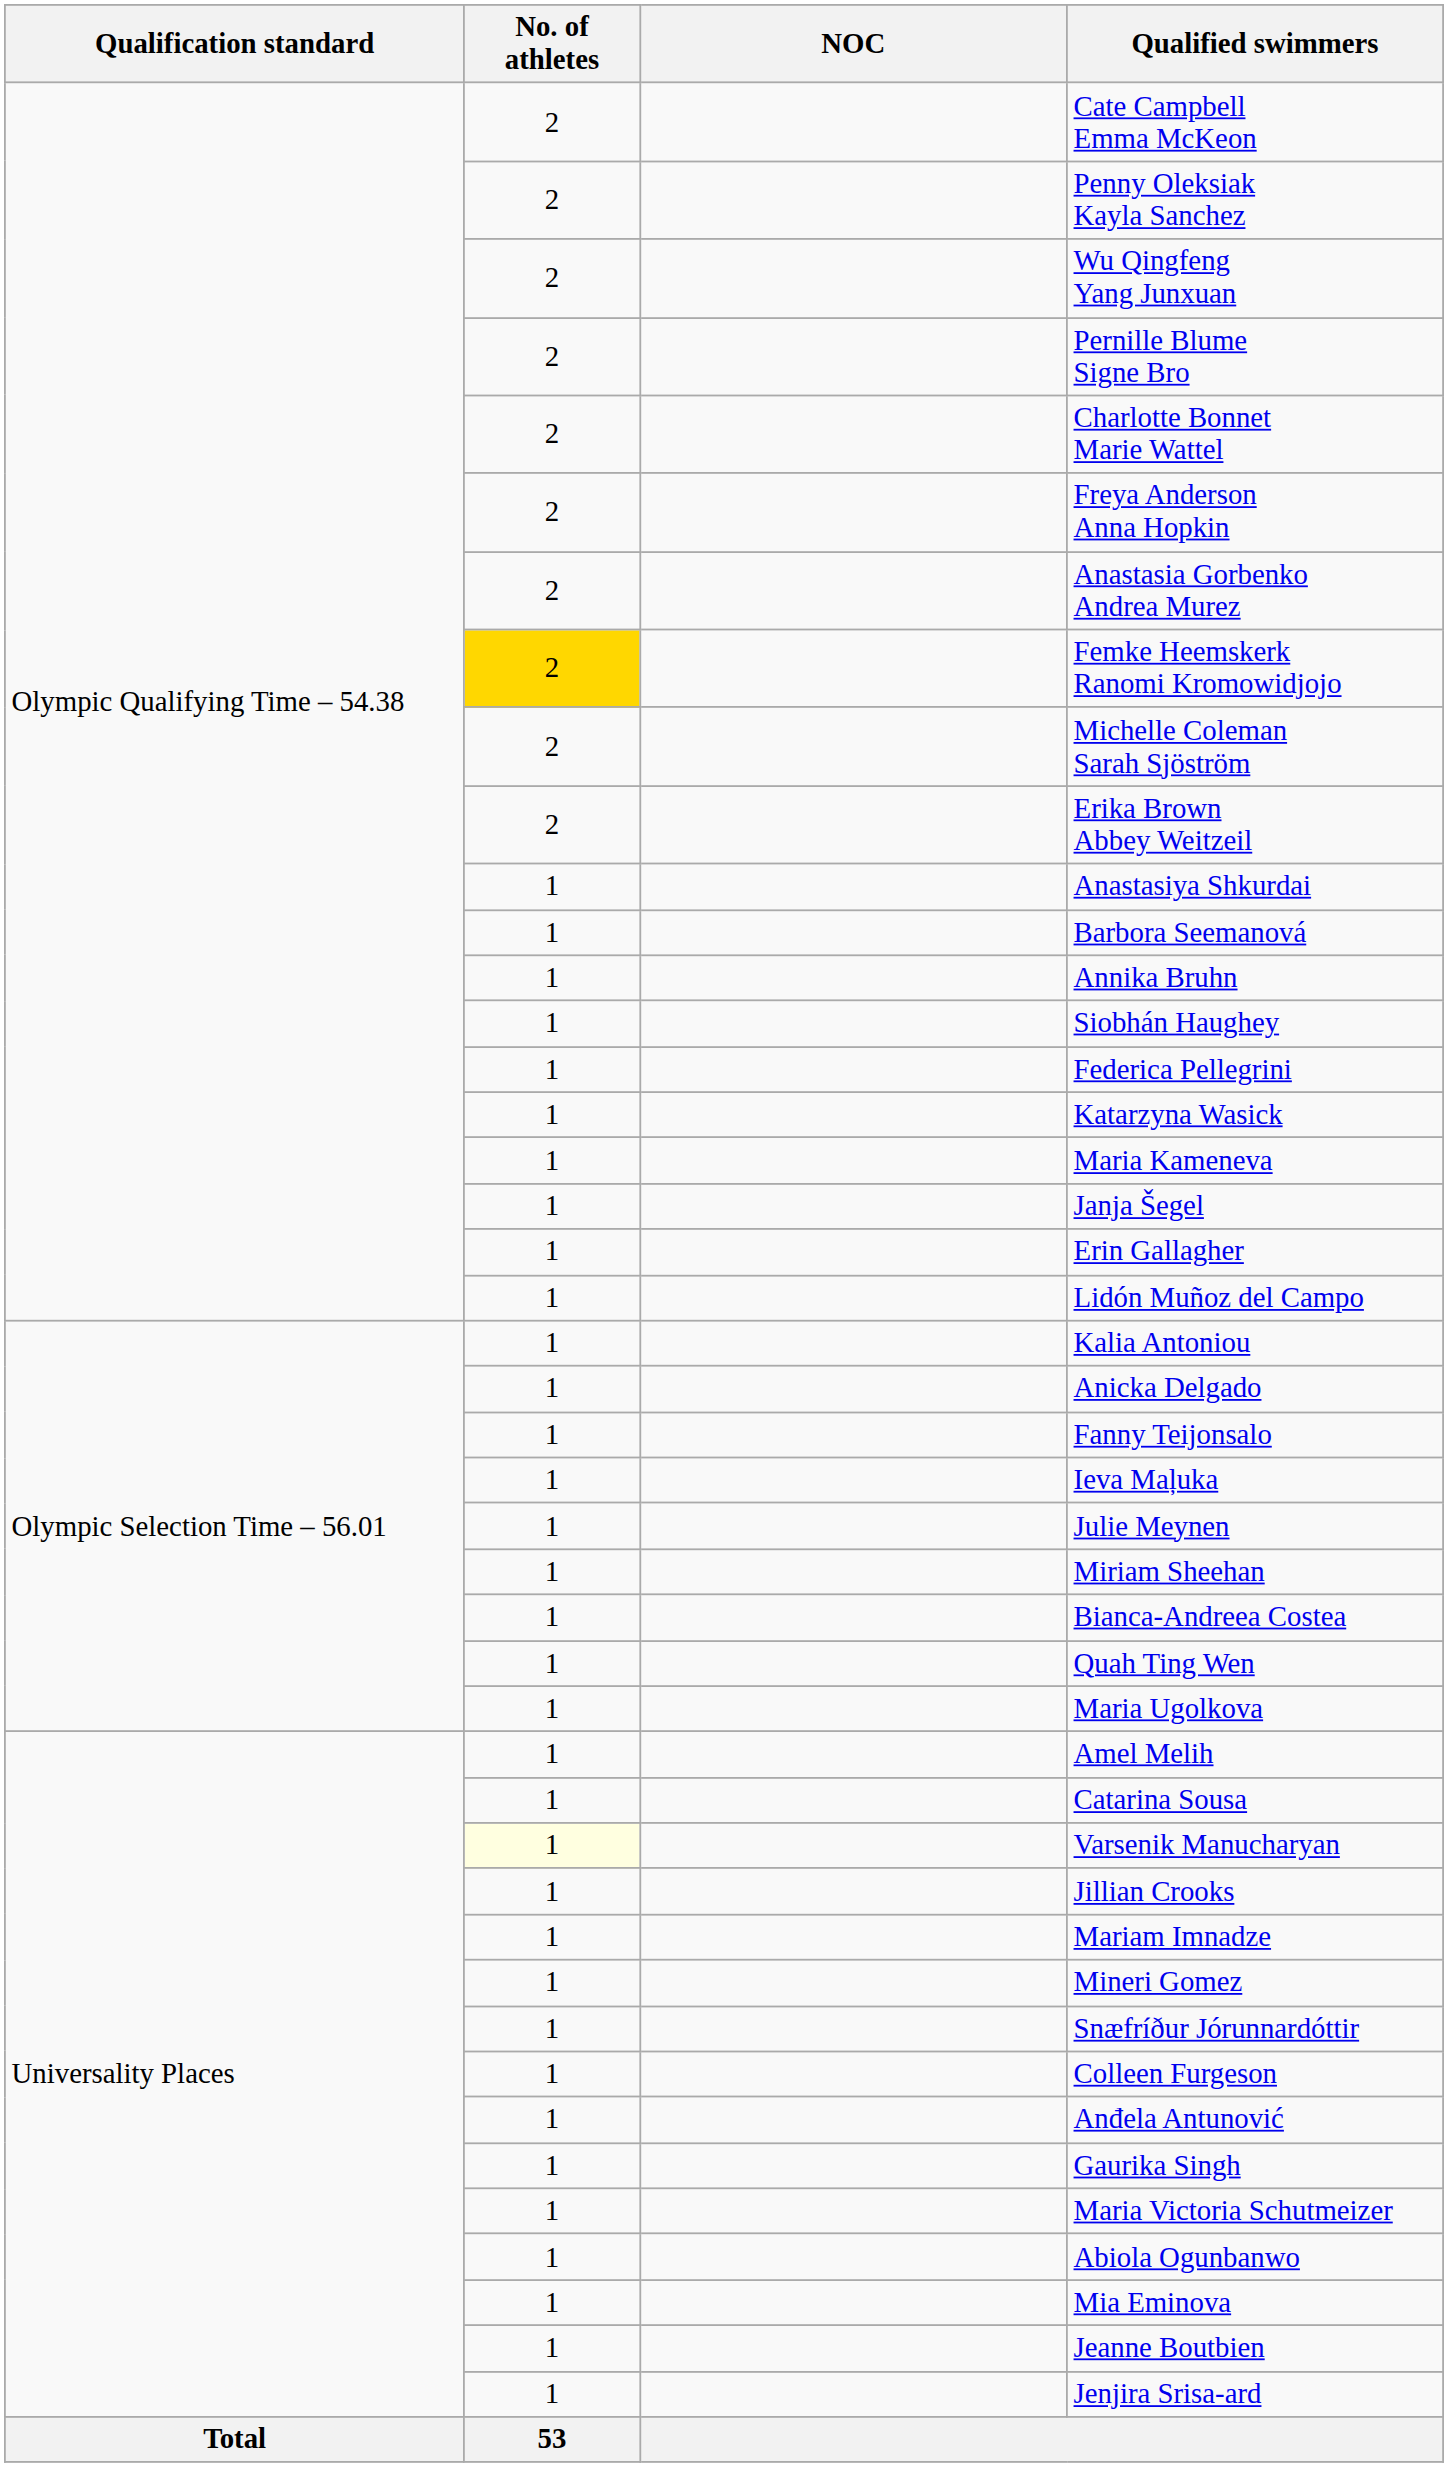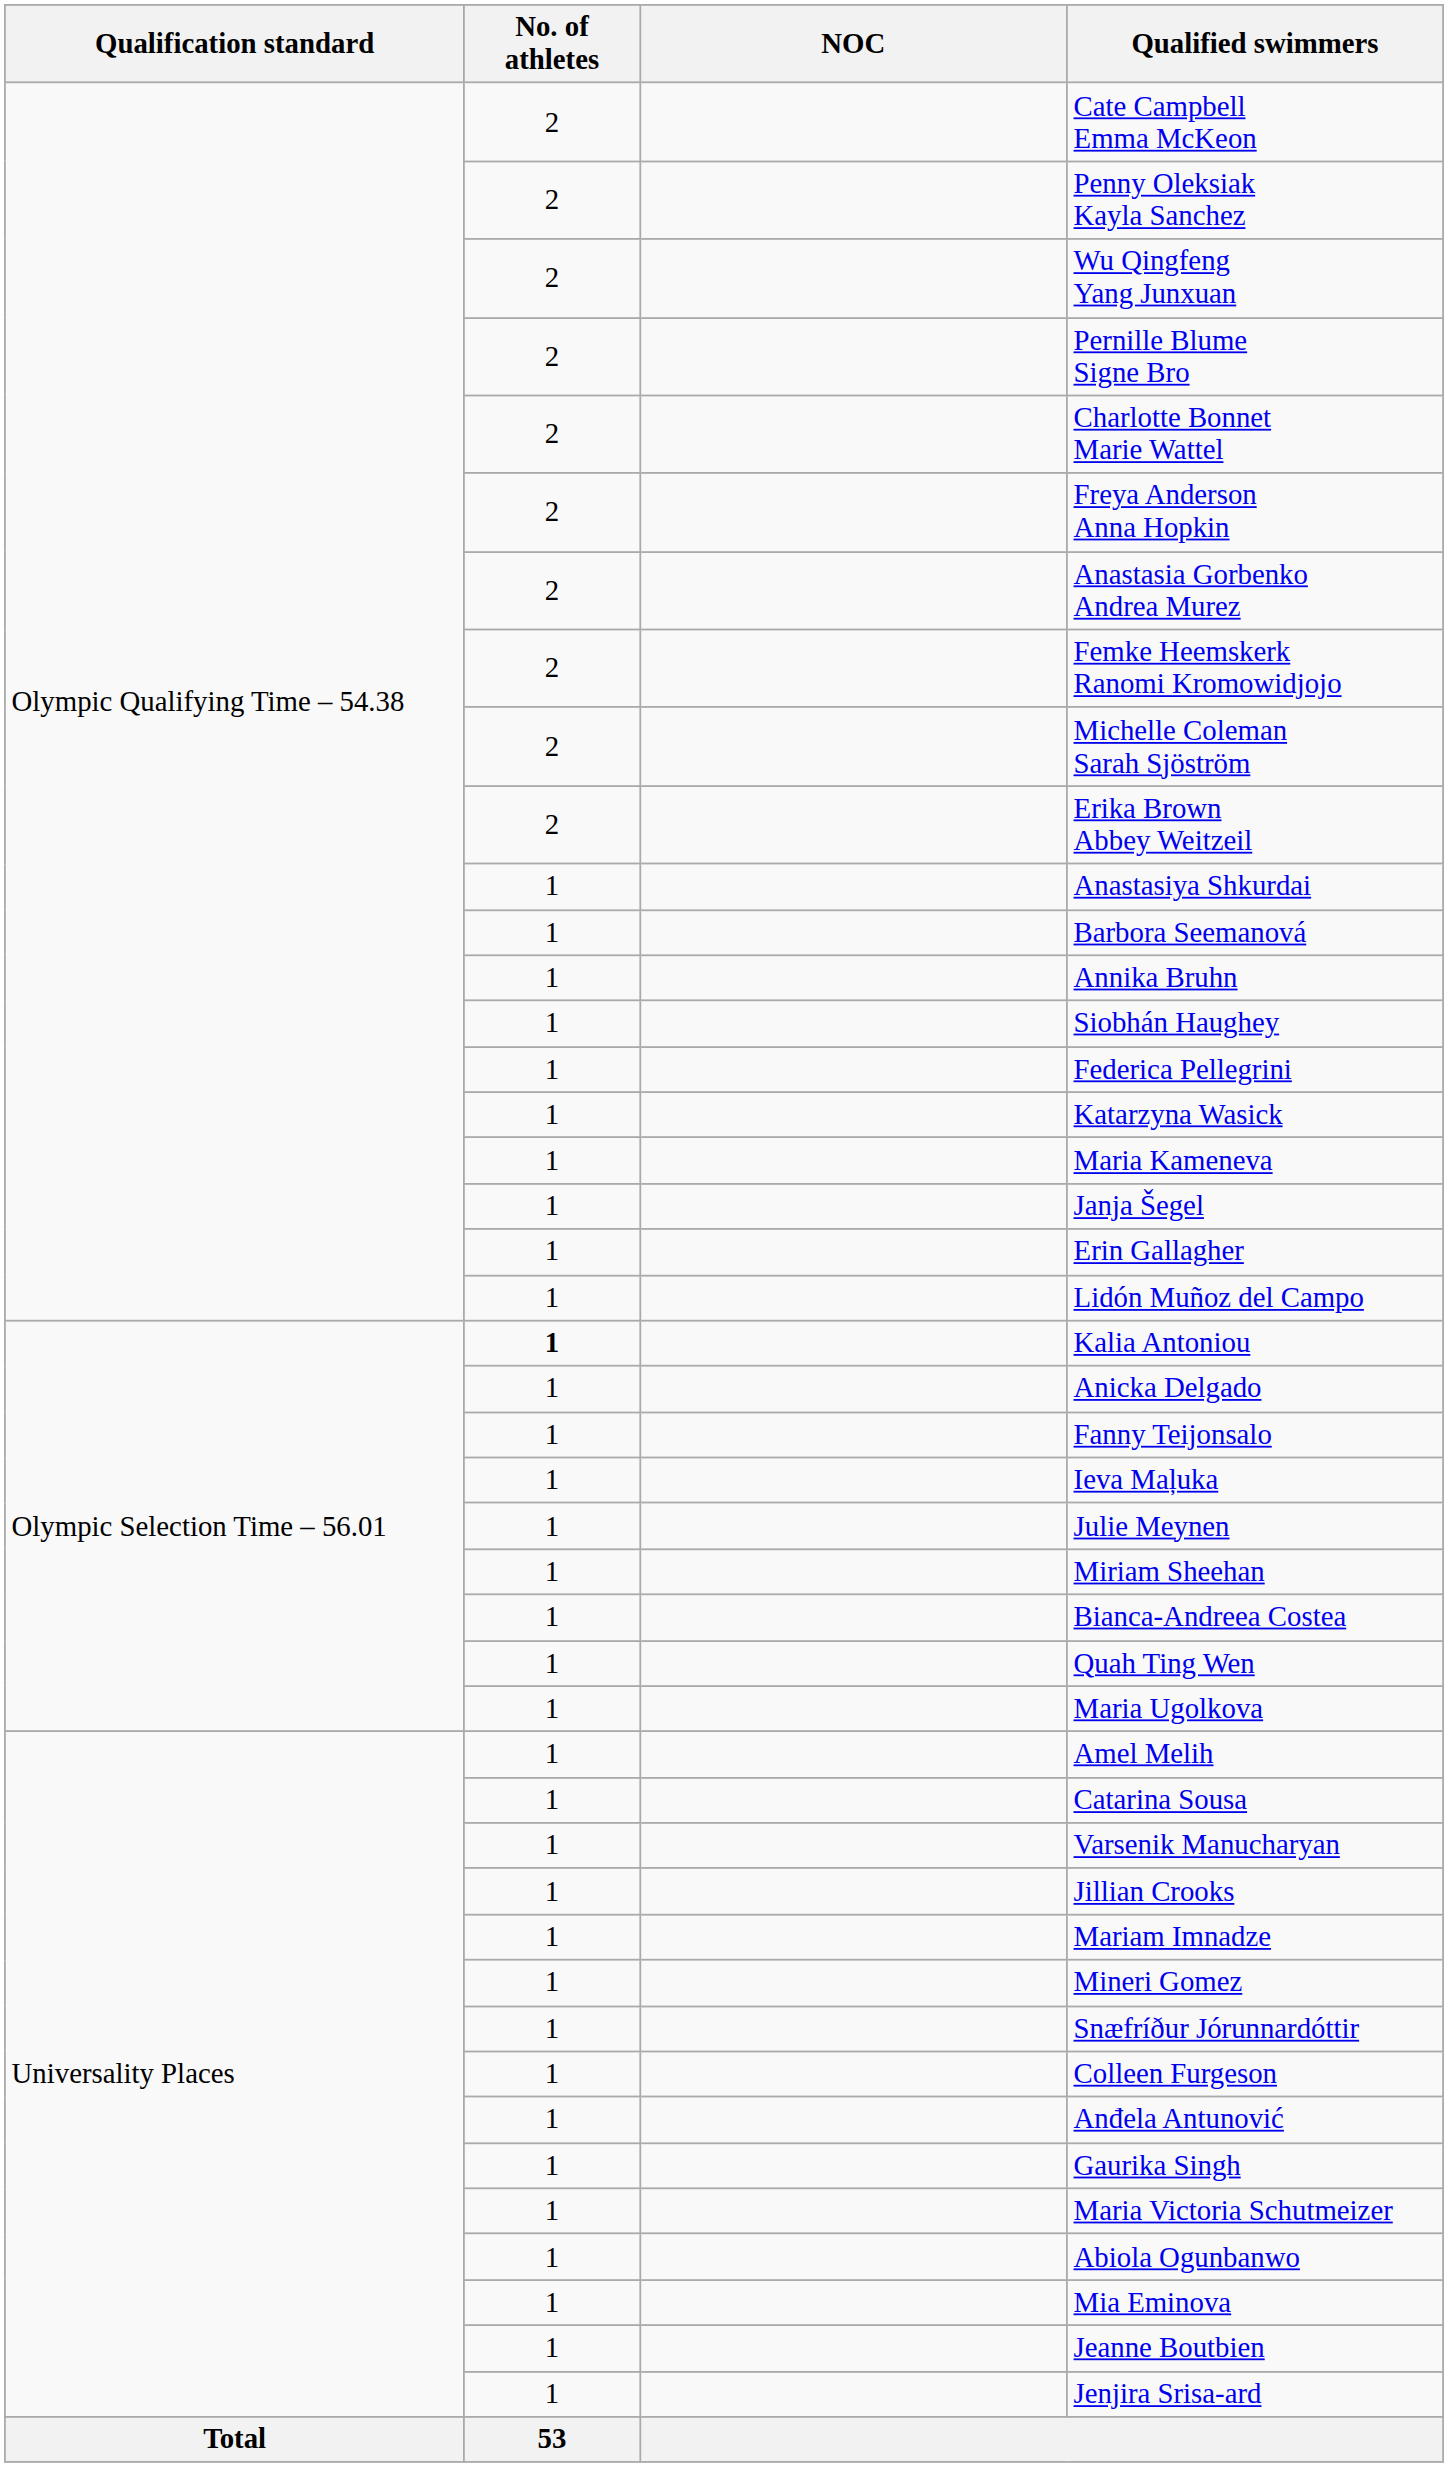(552, 668) gold background -> (552, 668) no background
(552, 1342) normal -> (552, 1342) bold
(552, 1845) lightyellow background -> (552, 1845) no background
